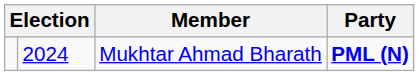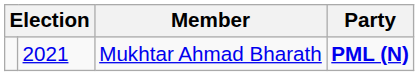(46, 53) 2024 -> (46, 53) 2021
